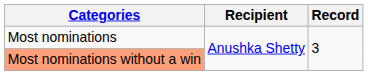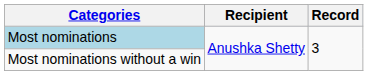(62, 37) no background -> (62, 37) lightblue background
(104, 59) lightsalmon background -> (104, 59) no background
